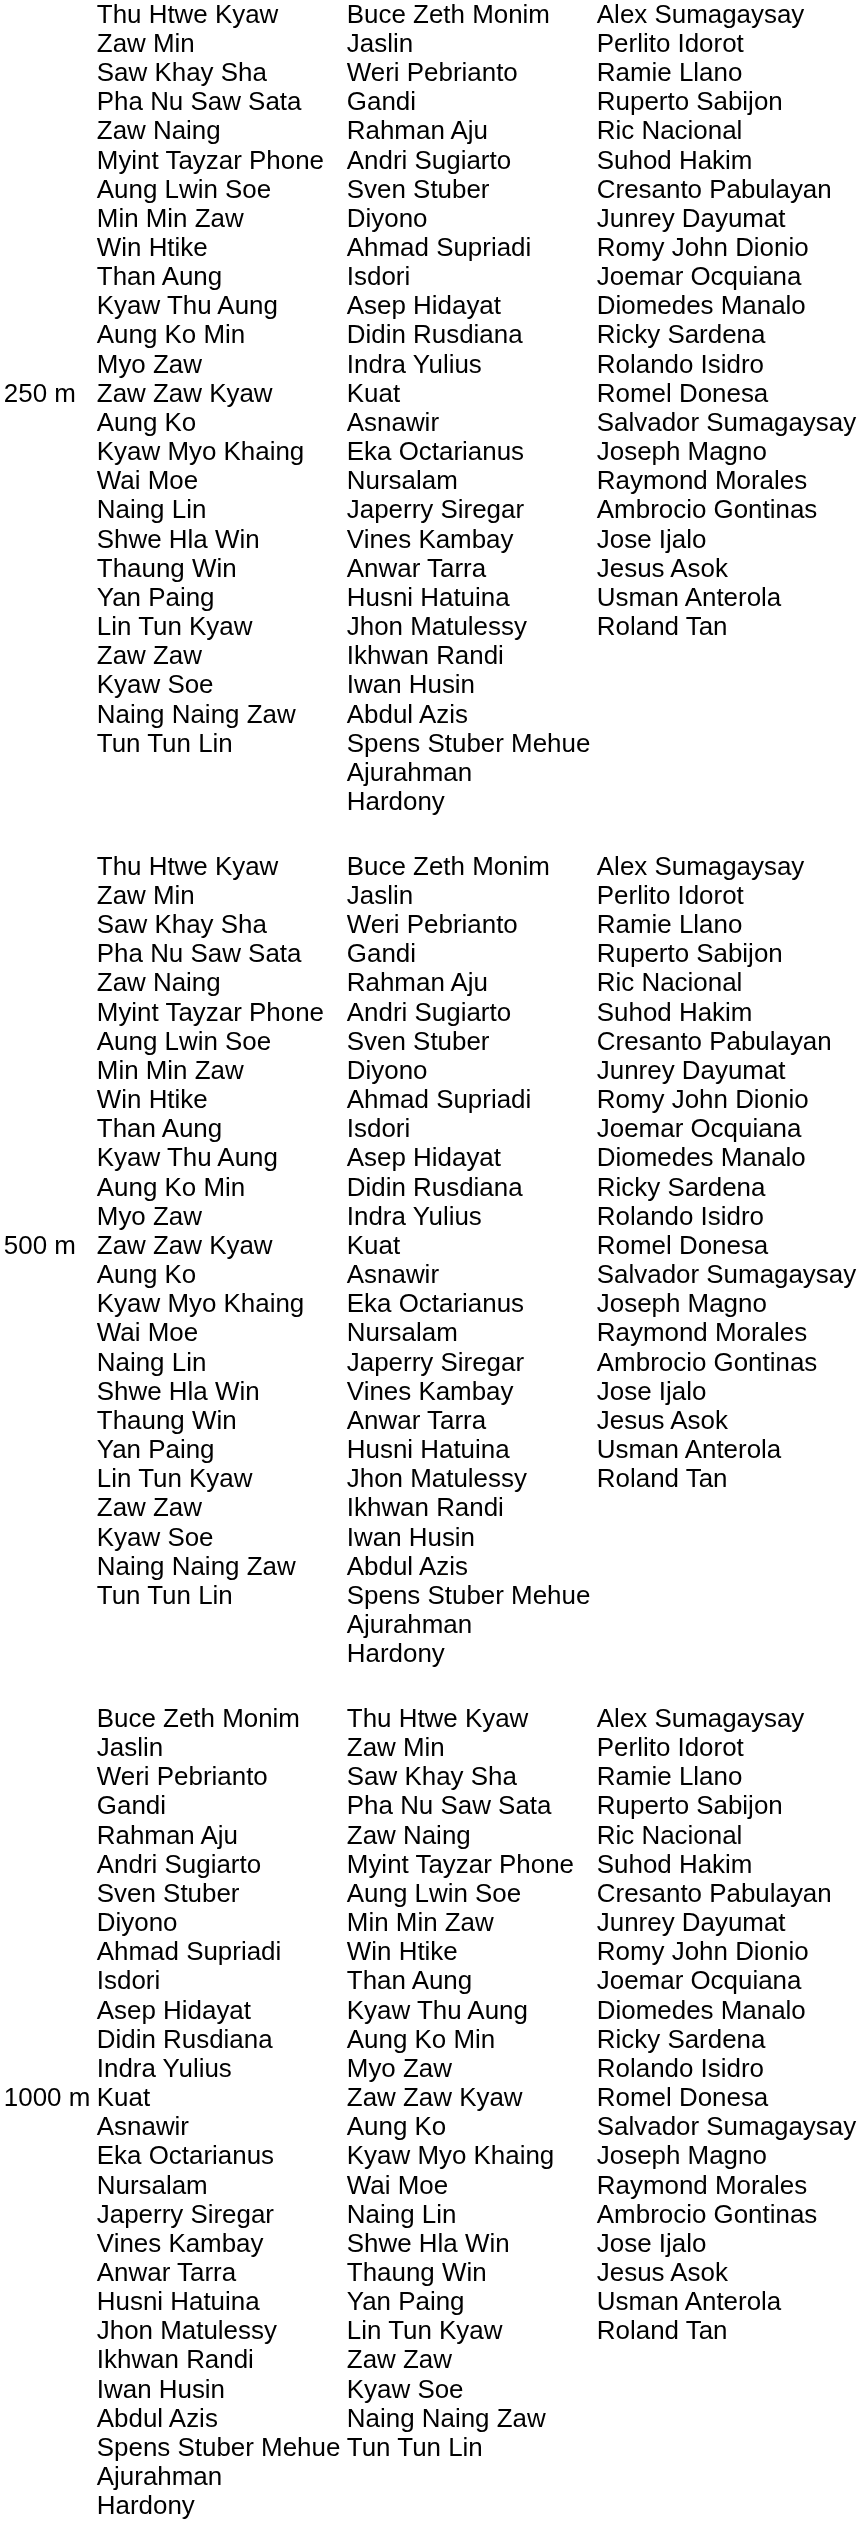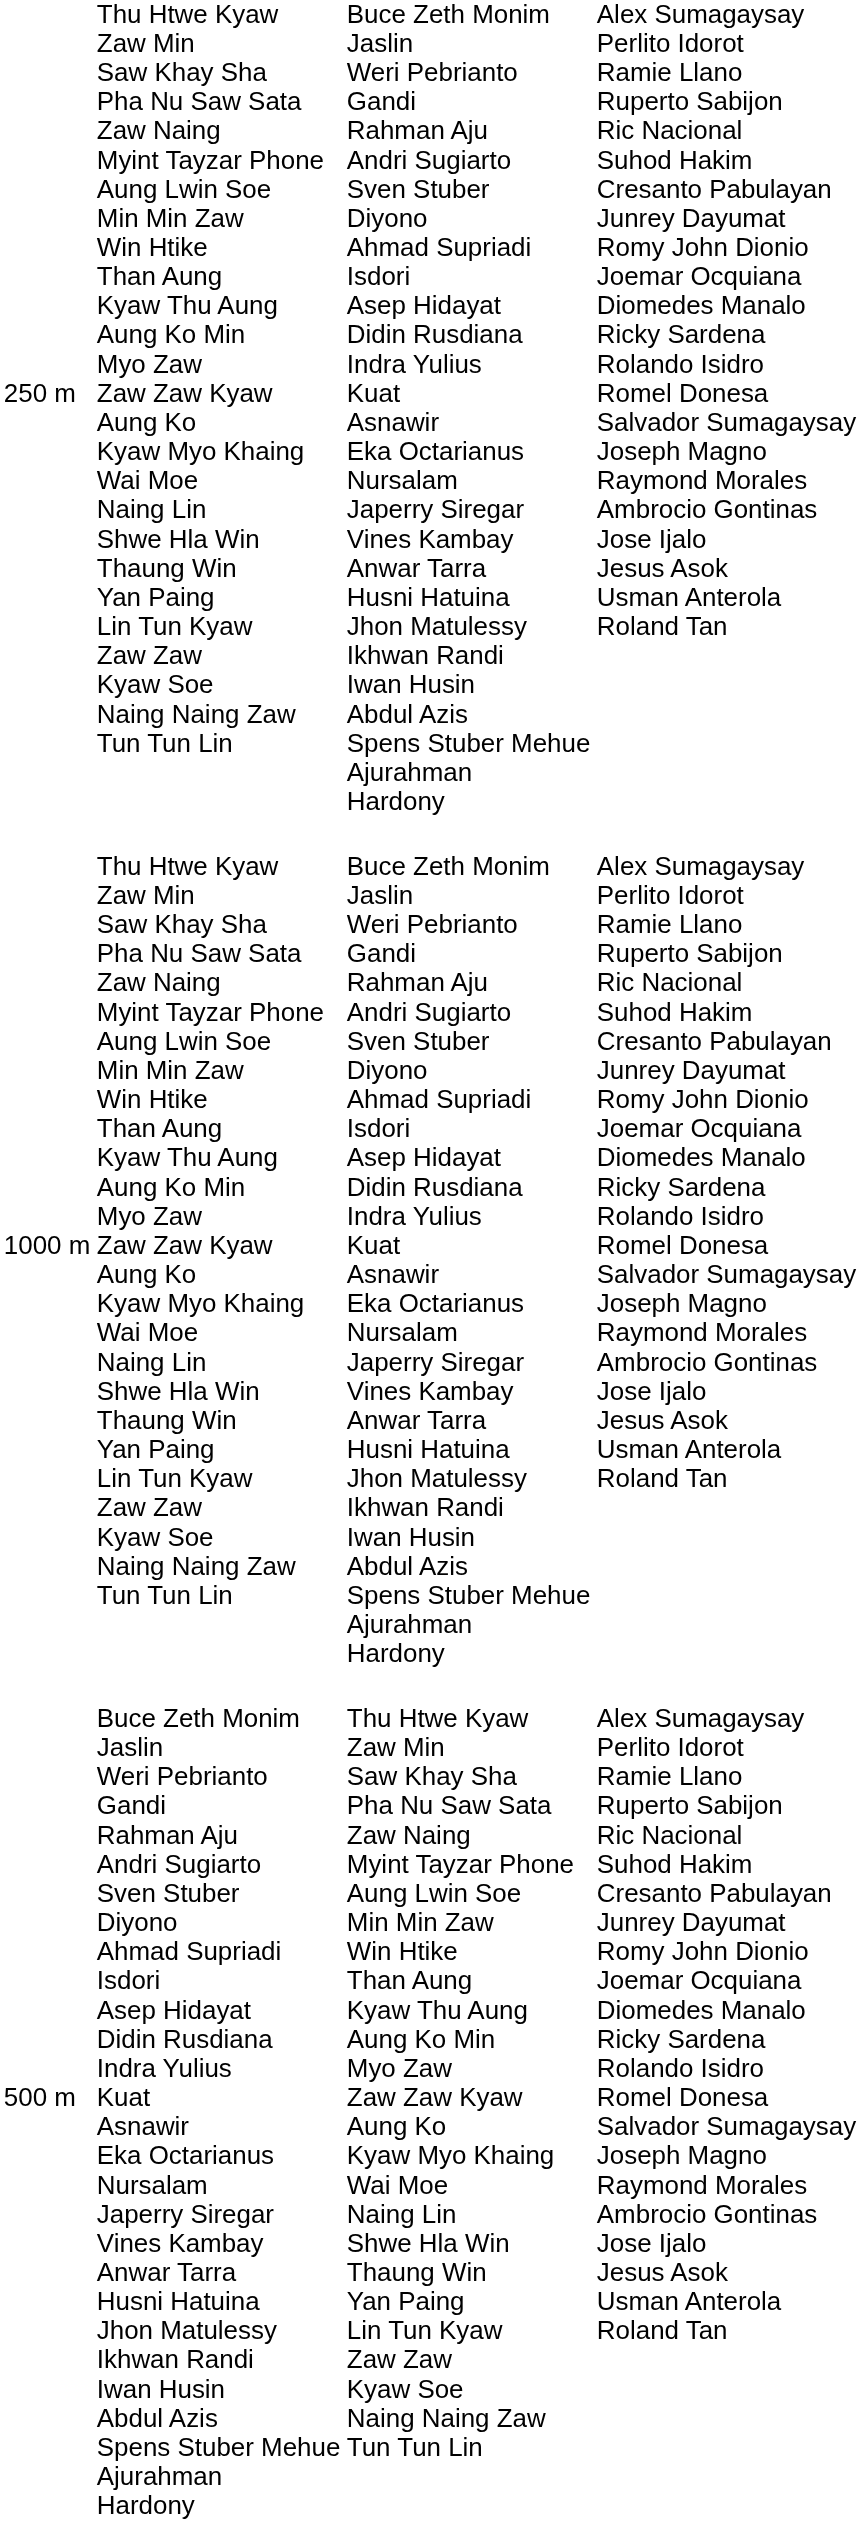(40, 1245) 500 m -> (47, 1245) 1000 m
(47, 2097) 1000 m -> (40, 2097) 500 m
